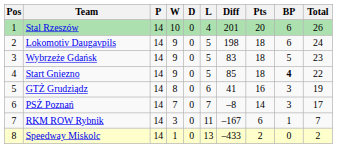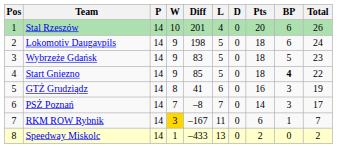columns swapped: (192, 12) <-> (231, 12)
(175, 120) no background -> (175, 120) gold background
